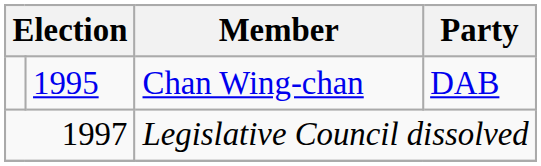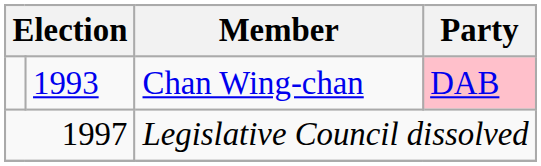(66, 82) 1995 -> (66, 82) 1993
(465, 82) no background -> (465, 82) pink background
